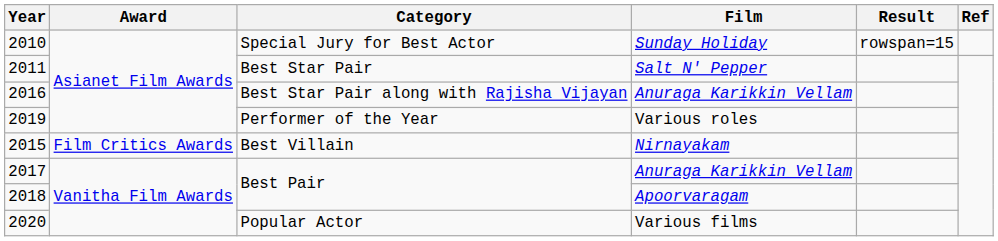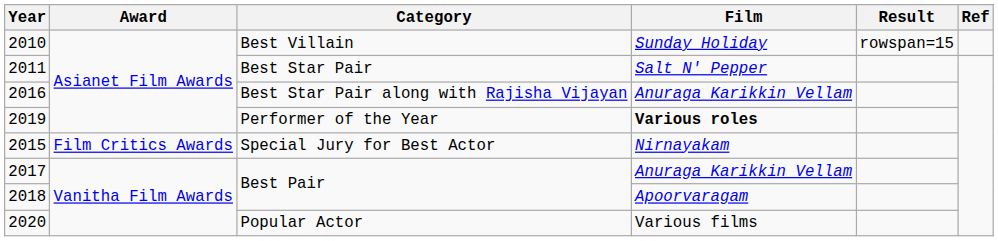(368, 43) Special Jury for Best Actor -> (297, 43) Best Villain
(696, 120) normal -> (696, 120) bold
(297, 146) Best Villain -> (368, 146) Special Jury for Best Actor
